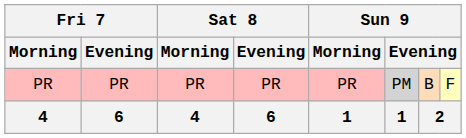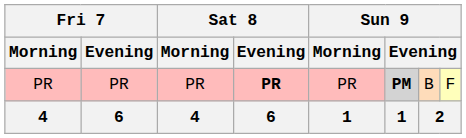(271, 85) normal -> (271, 85) bold
(402, 85) normal -> (402, 85) bold
